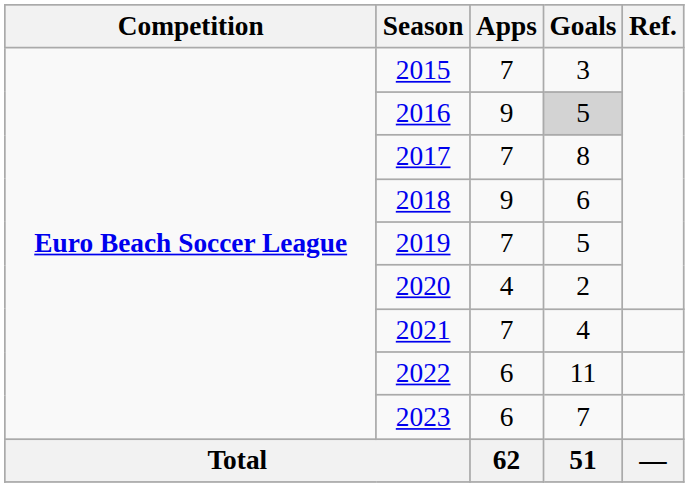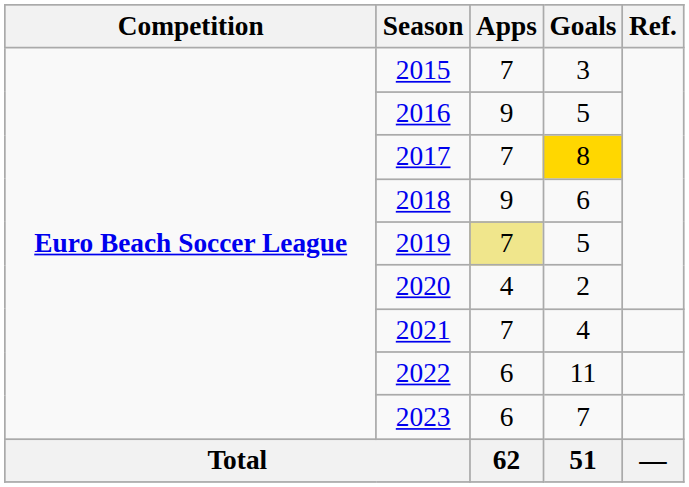(583, 112) lightgrey background -> (583, 112) no background
(583, 156) no background -> (583, 156) gold background
(506, 243) no background -> (506, 243) khaki background
